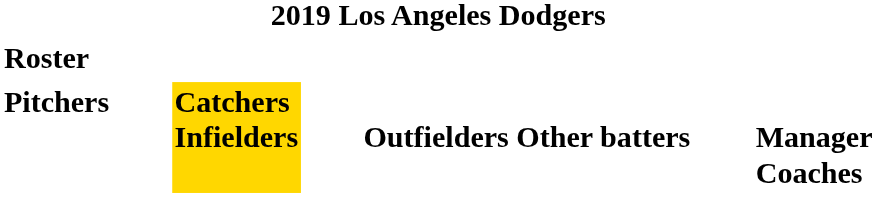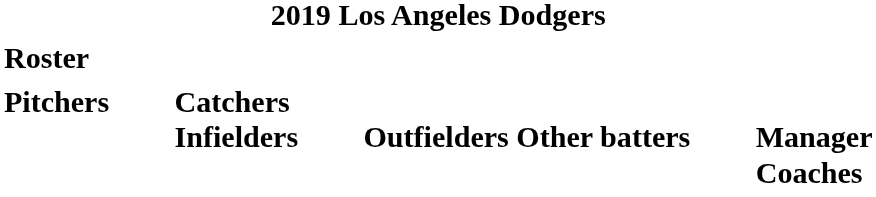(236, 119) gold background -> (236, 119) no background
